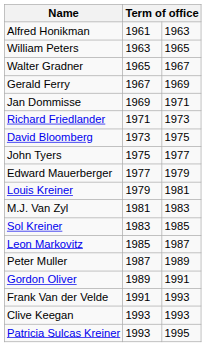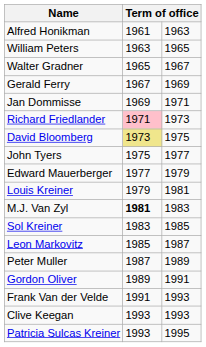(138, 119) no background -> (138, 119) pink background
(138, 137) no background -> (138, 137) khaki background
(138, 208) normal -> (138, 208) bold
